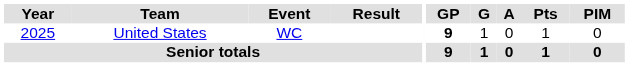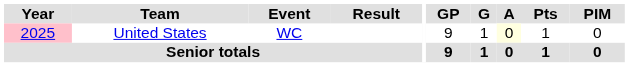(38, 33) no background -> (38, 33) pink background
(448, 33) bold -> (448, 33) normal
(509, 33) no background -> (509, 33) lightyellow background
